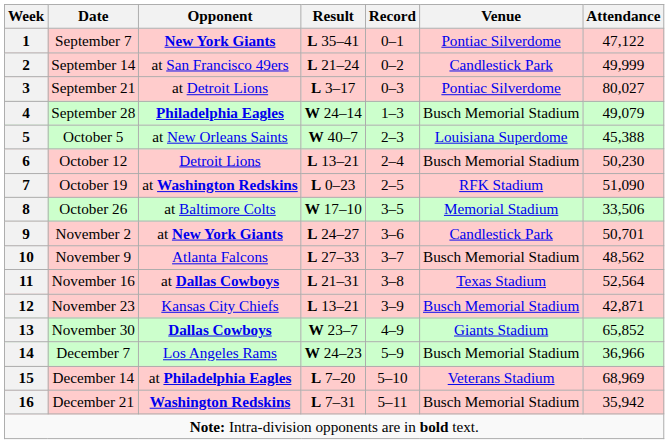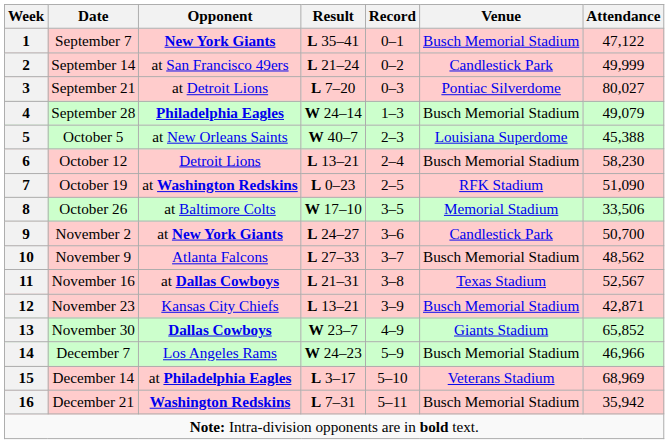(501, 40) Pontiac Silverdome -> (501, 40) Busch Memorial Stadium
(333, 88) L 3–17 -> (333, 88) L 7–20
(623, 161) 50,230 -> (623, 161) 58,230
(623, 233) 50,701 -> (623, 233) 50,700
(623, 281) 52,564 -> (623, 281) 52,567
(623, 354) 36,966 -> (623, 354) 46,966
(333, 378) L 7–20 -> (333, 378) L 3–17
